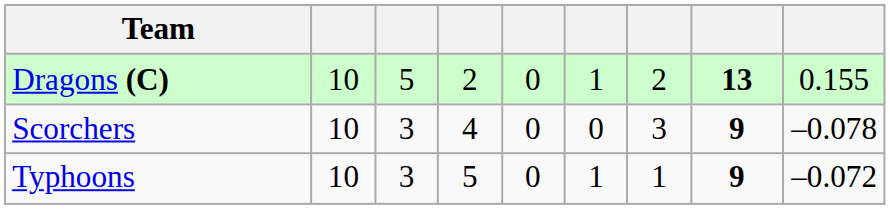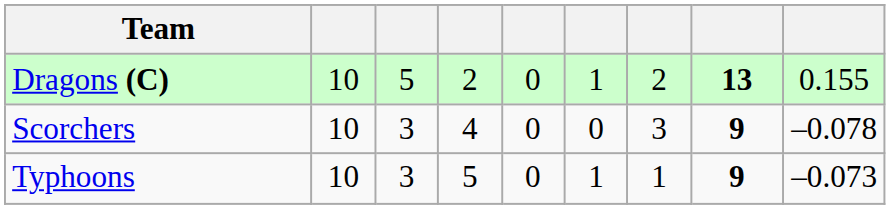(834, 177) –0.072 -> (834, 177) –0.073
